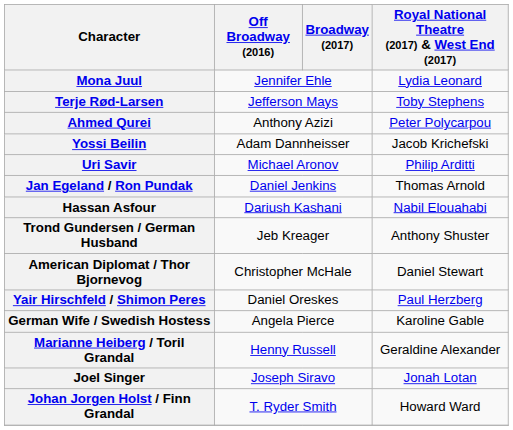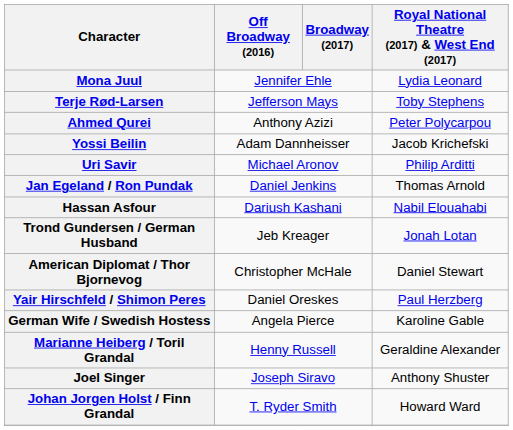(440, 235) Anthony Shuster -> (440, 235) Jonah Lotan
(440, 378) Jonah Lotan -> (440, 378) Anthony Shuster
